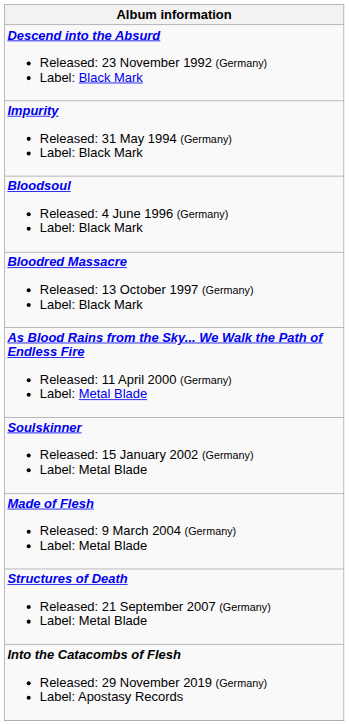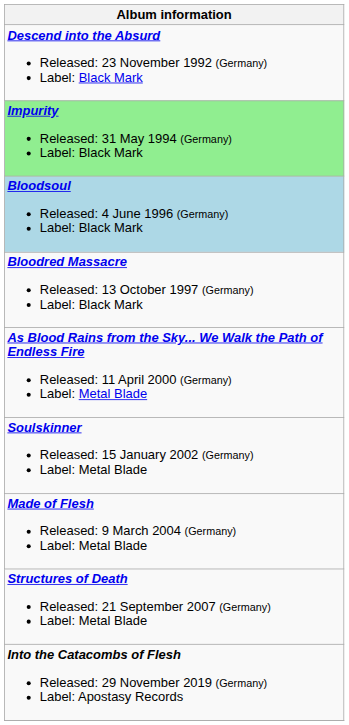(174, 132) no background -> (174, 132) lightgreen background
(174, 208) no background -> (174, 208) lightblue background
